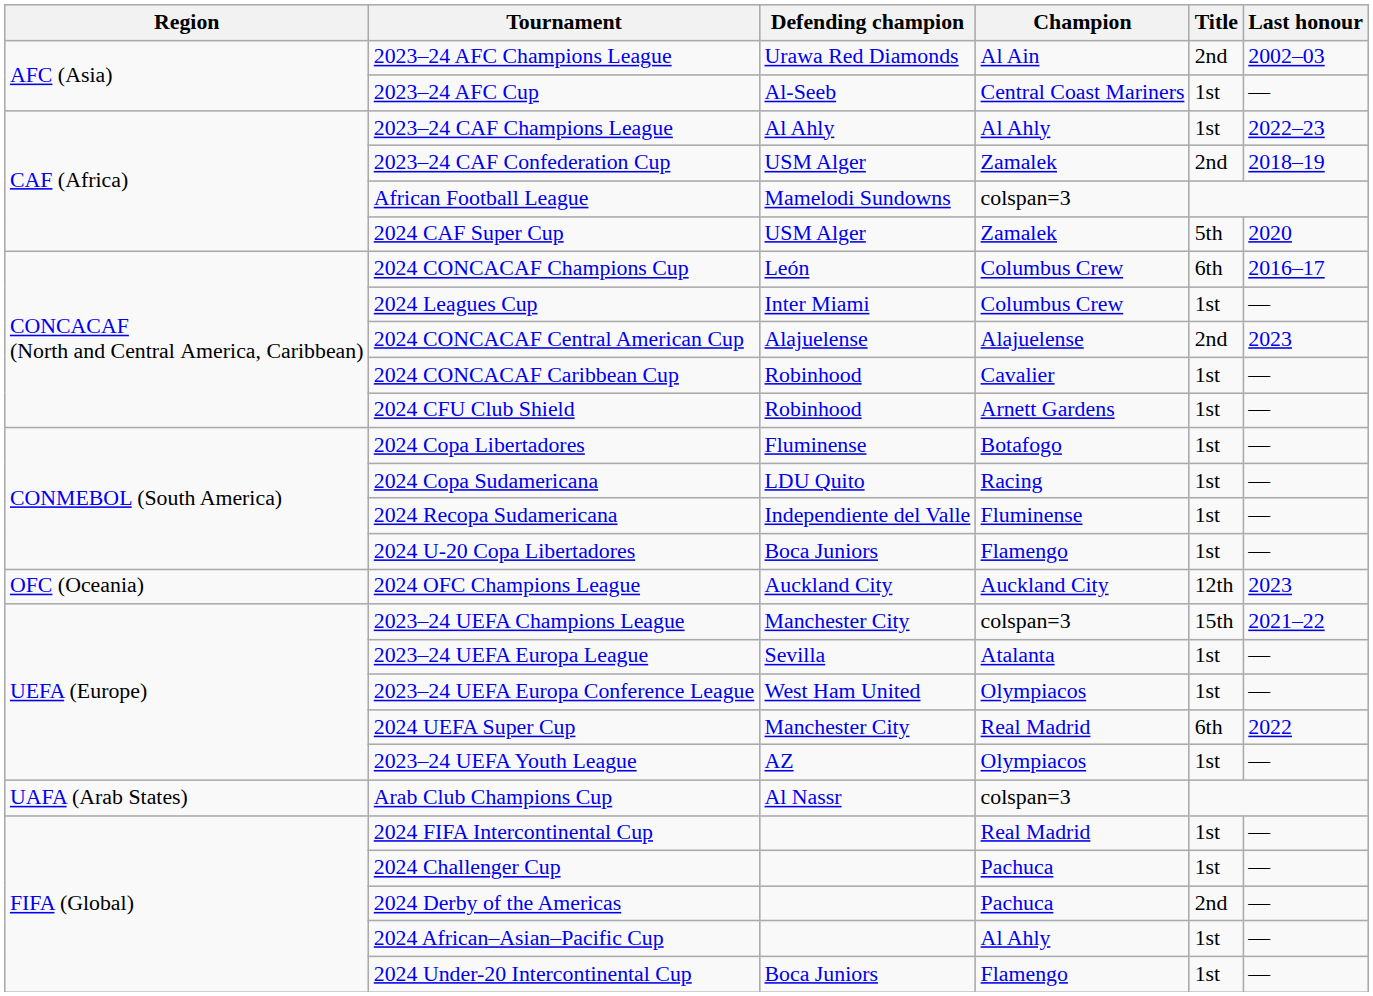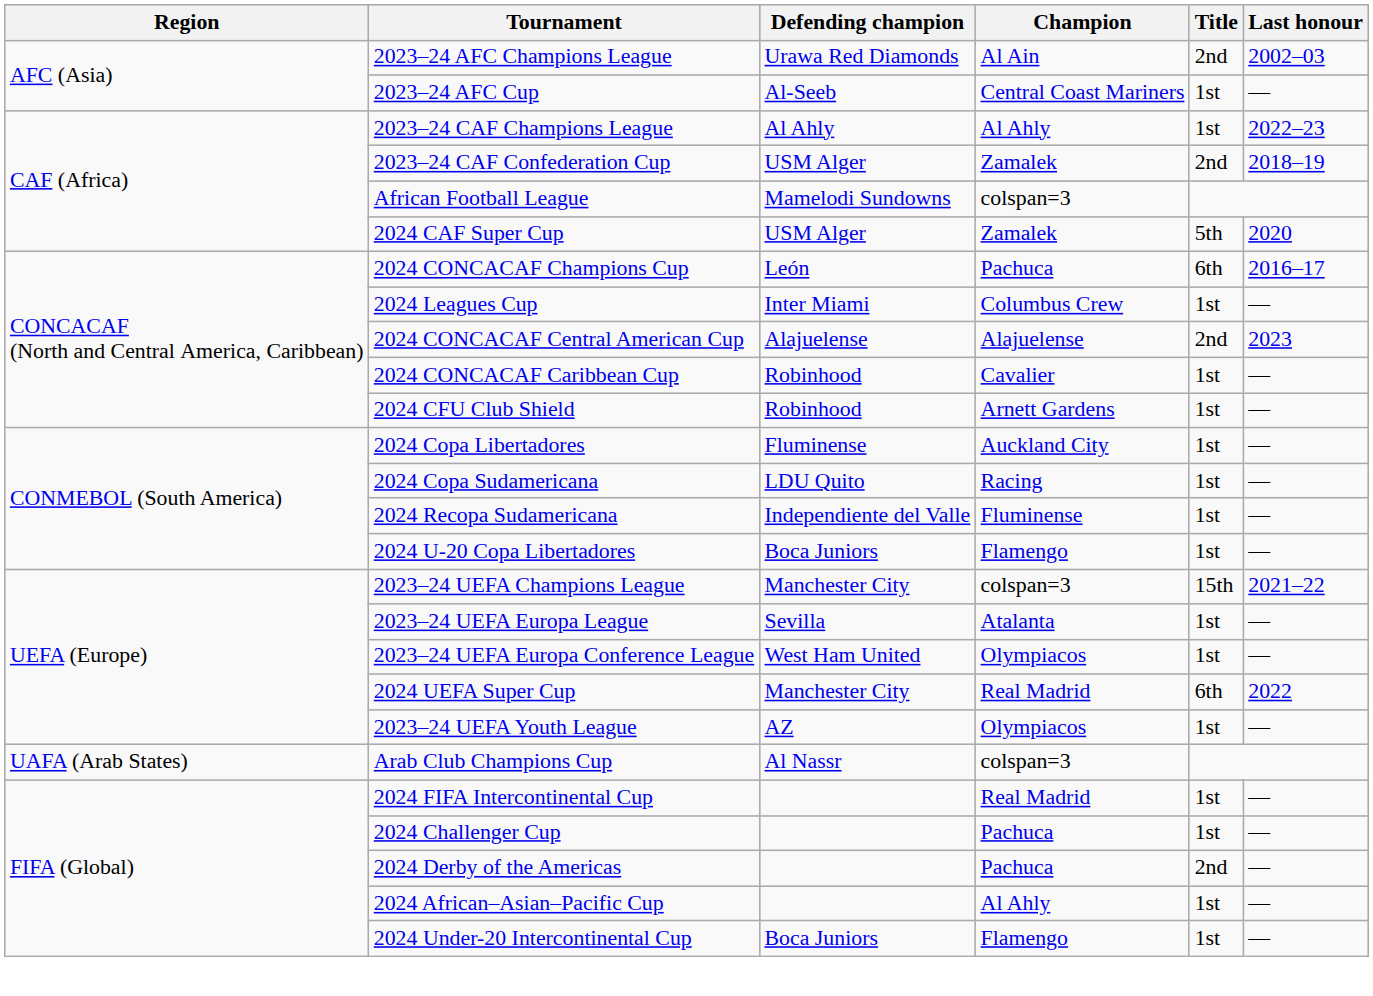(1052, 268) Columbus Crew -> (1017, 268) Pachuca
(1021, 445) Botafogo -> (1045, 445) Auckland City
- row: (507, 586)
